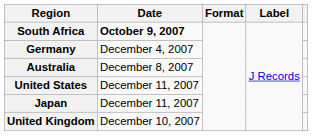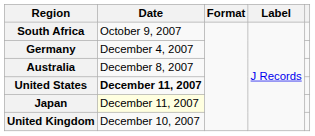(142, 31) bold -> (141, 31) normal
(149, 85) normal -> (151, 85) bold
(149, 103) no background -> (149, 103) lightyellow background
